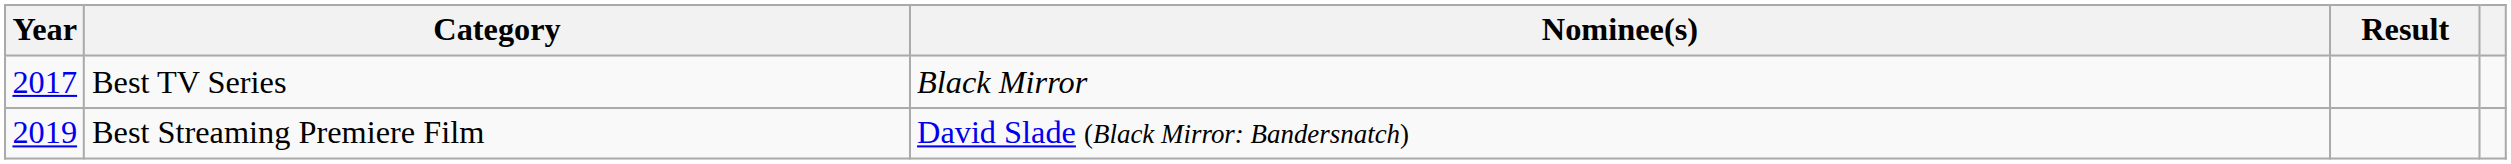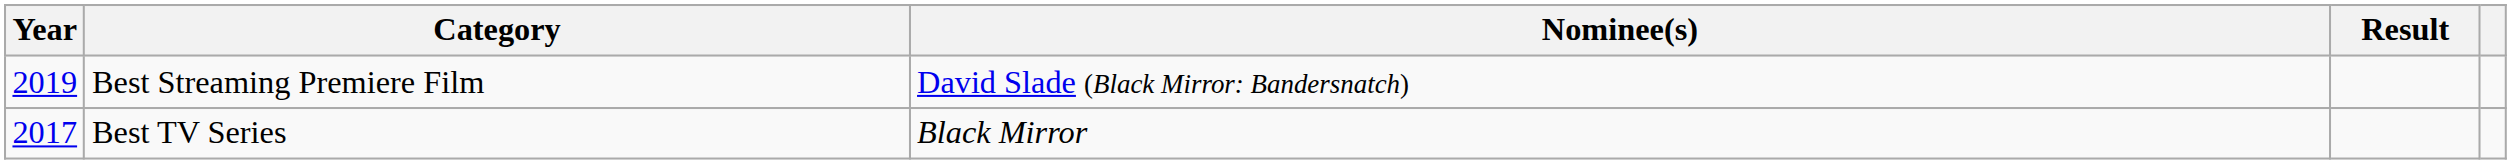rows swapped: (189, 81) <-> (288, 132)
